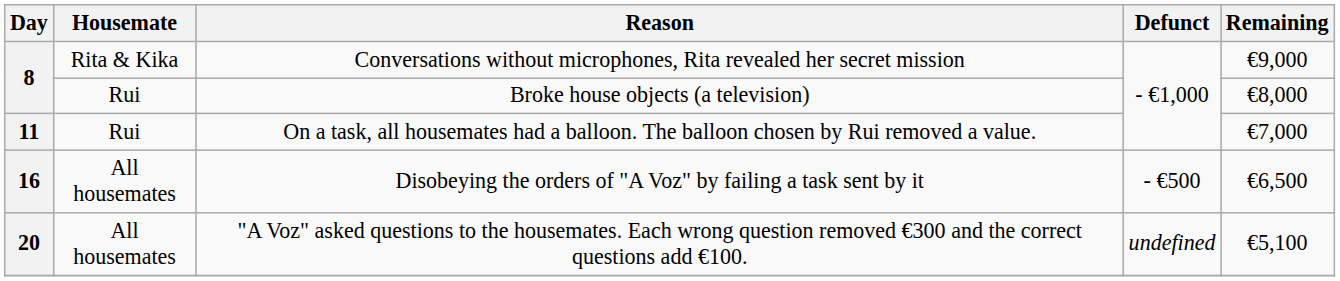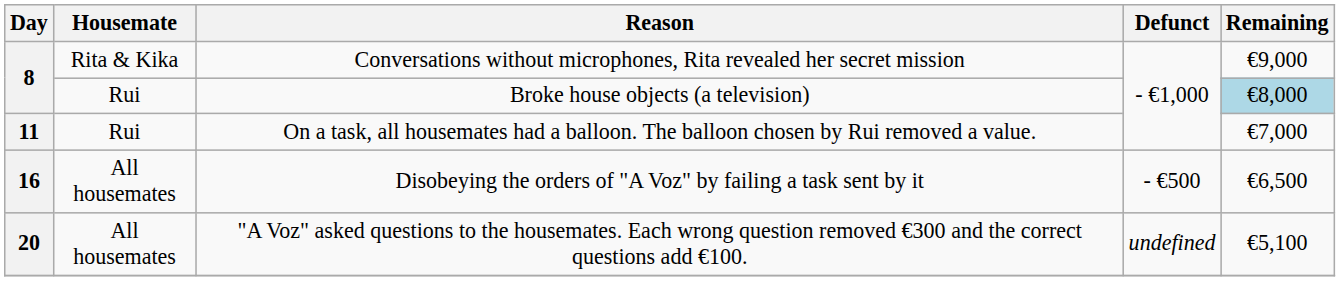(1277, 95) no background -> (1277, 95) lightblue background
